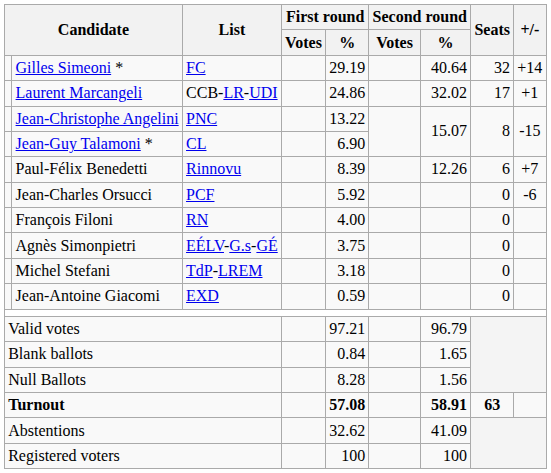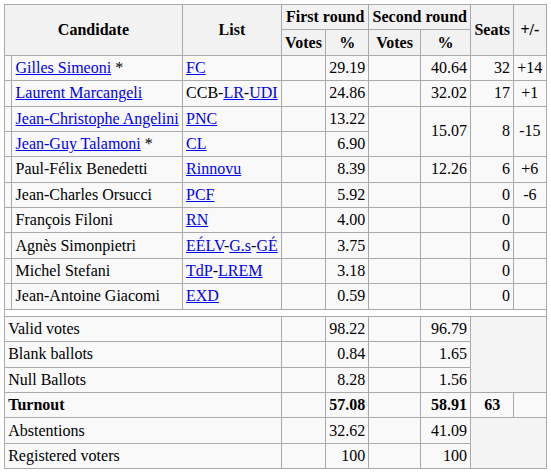(530, 169) +7 -> (530, 169) +6
(347, 329) 97.21 -> (347, 329) 98.22
